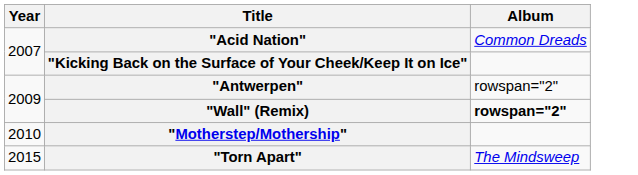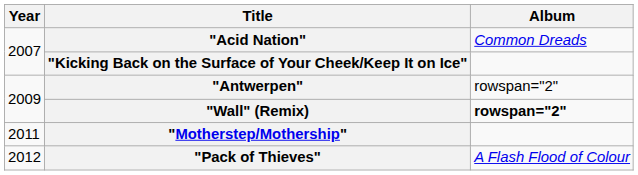(24, 134) 2010 -> (24, 134) 2011
+ row: (258, 157)
- row: (258, 157)
